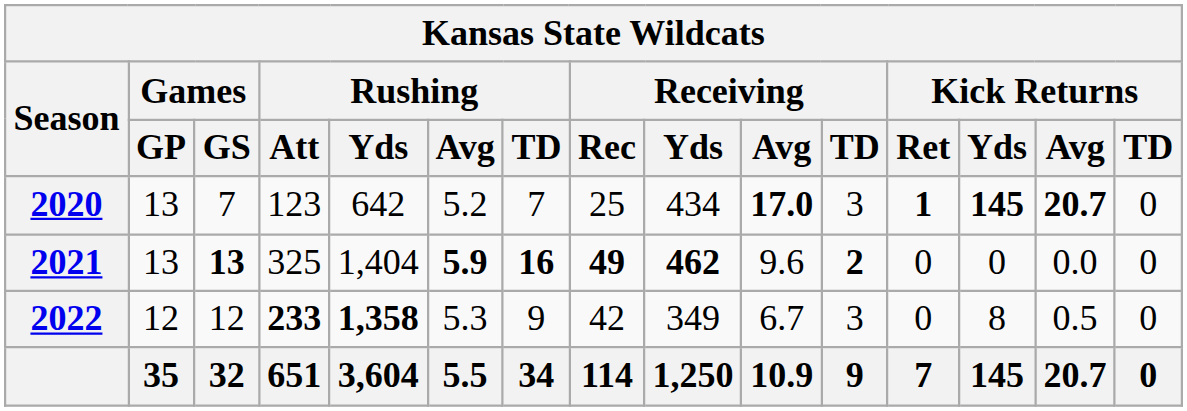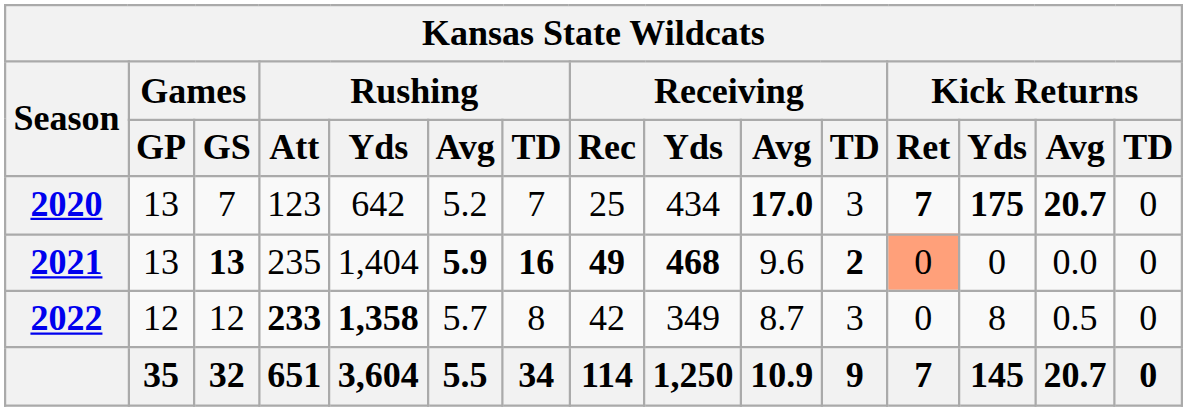(923, 204) 1 -> (923, 204) 7
(997, 204) 145 -> (997, 204) 175
(294, 261) 325 -> (294, 261) 235
(693, 261) 462 -> (693, 261) 468
(923, 261) no background -> (923, 261) lightsalmon background
(465, 318) 5.3 -> (465, 318) 5.7
(536, 318) 9 -> (536, 318) 8
(782, 318) 6.7 -> (782, 318) 8.7
